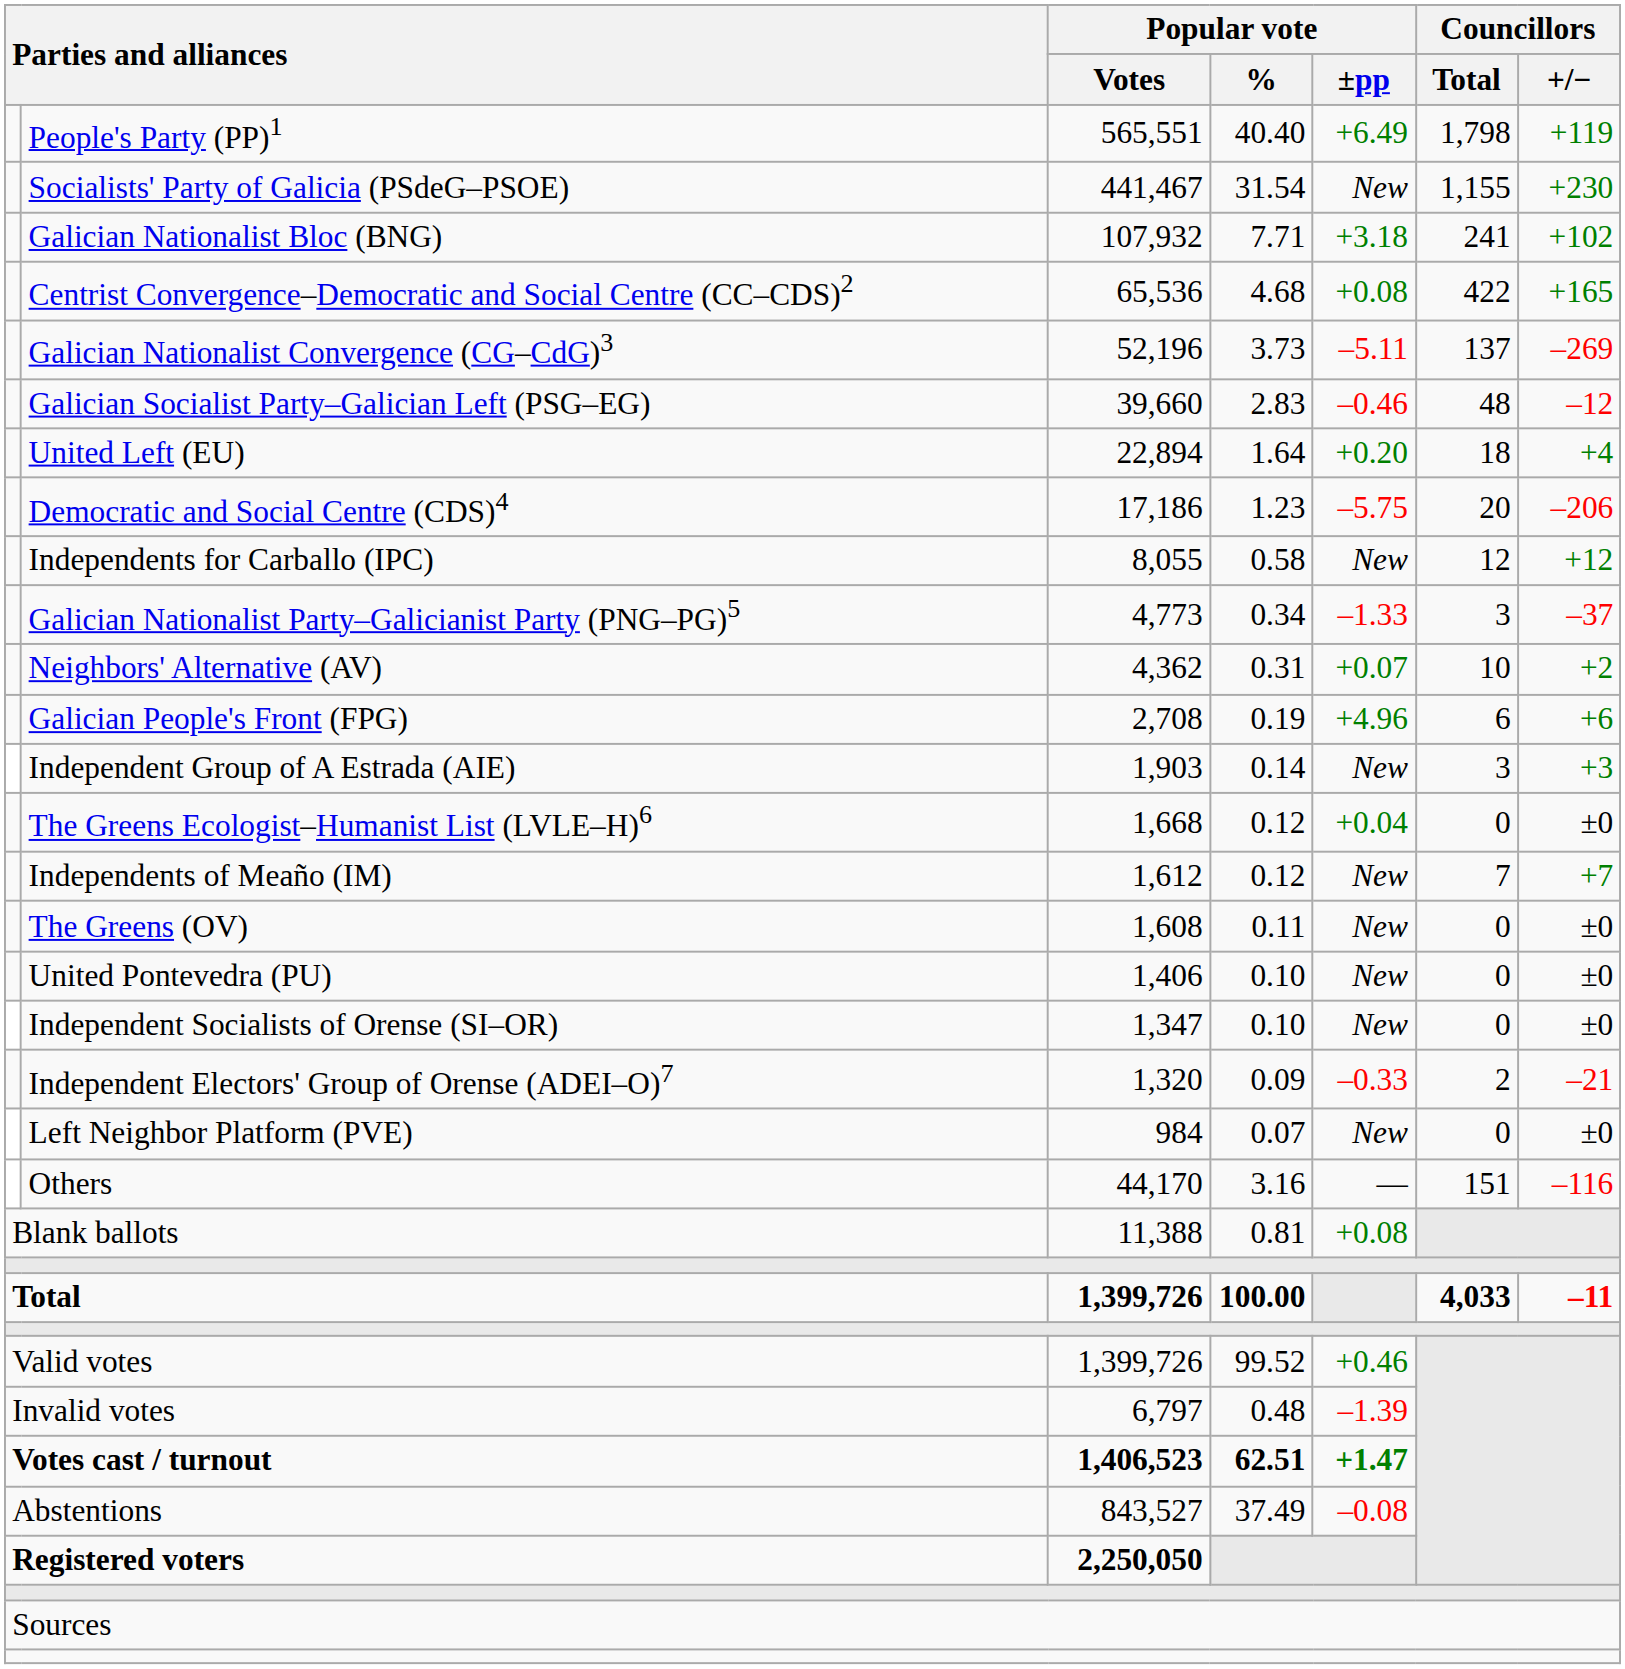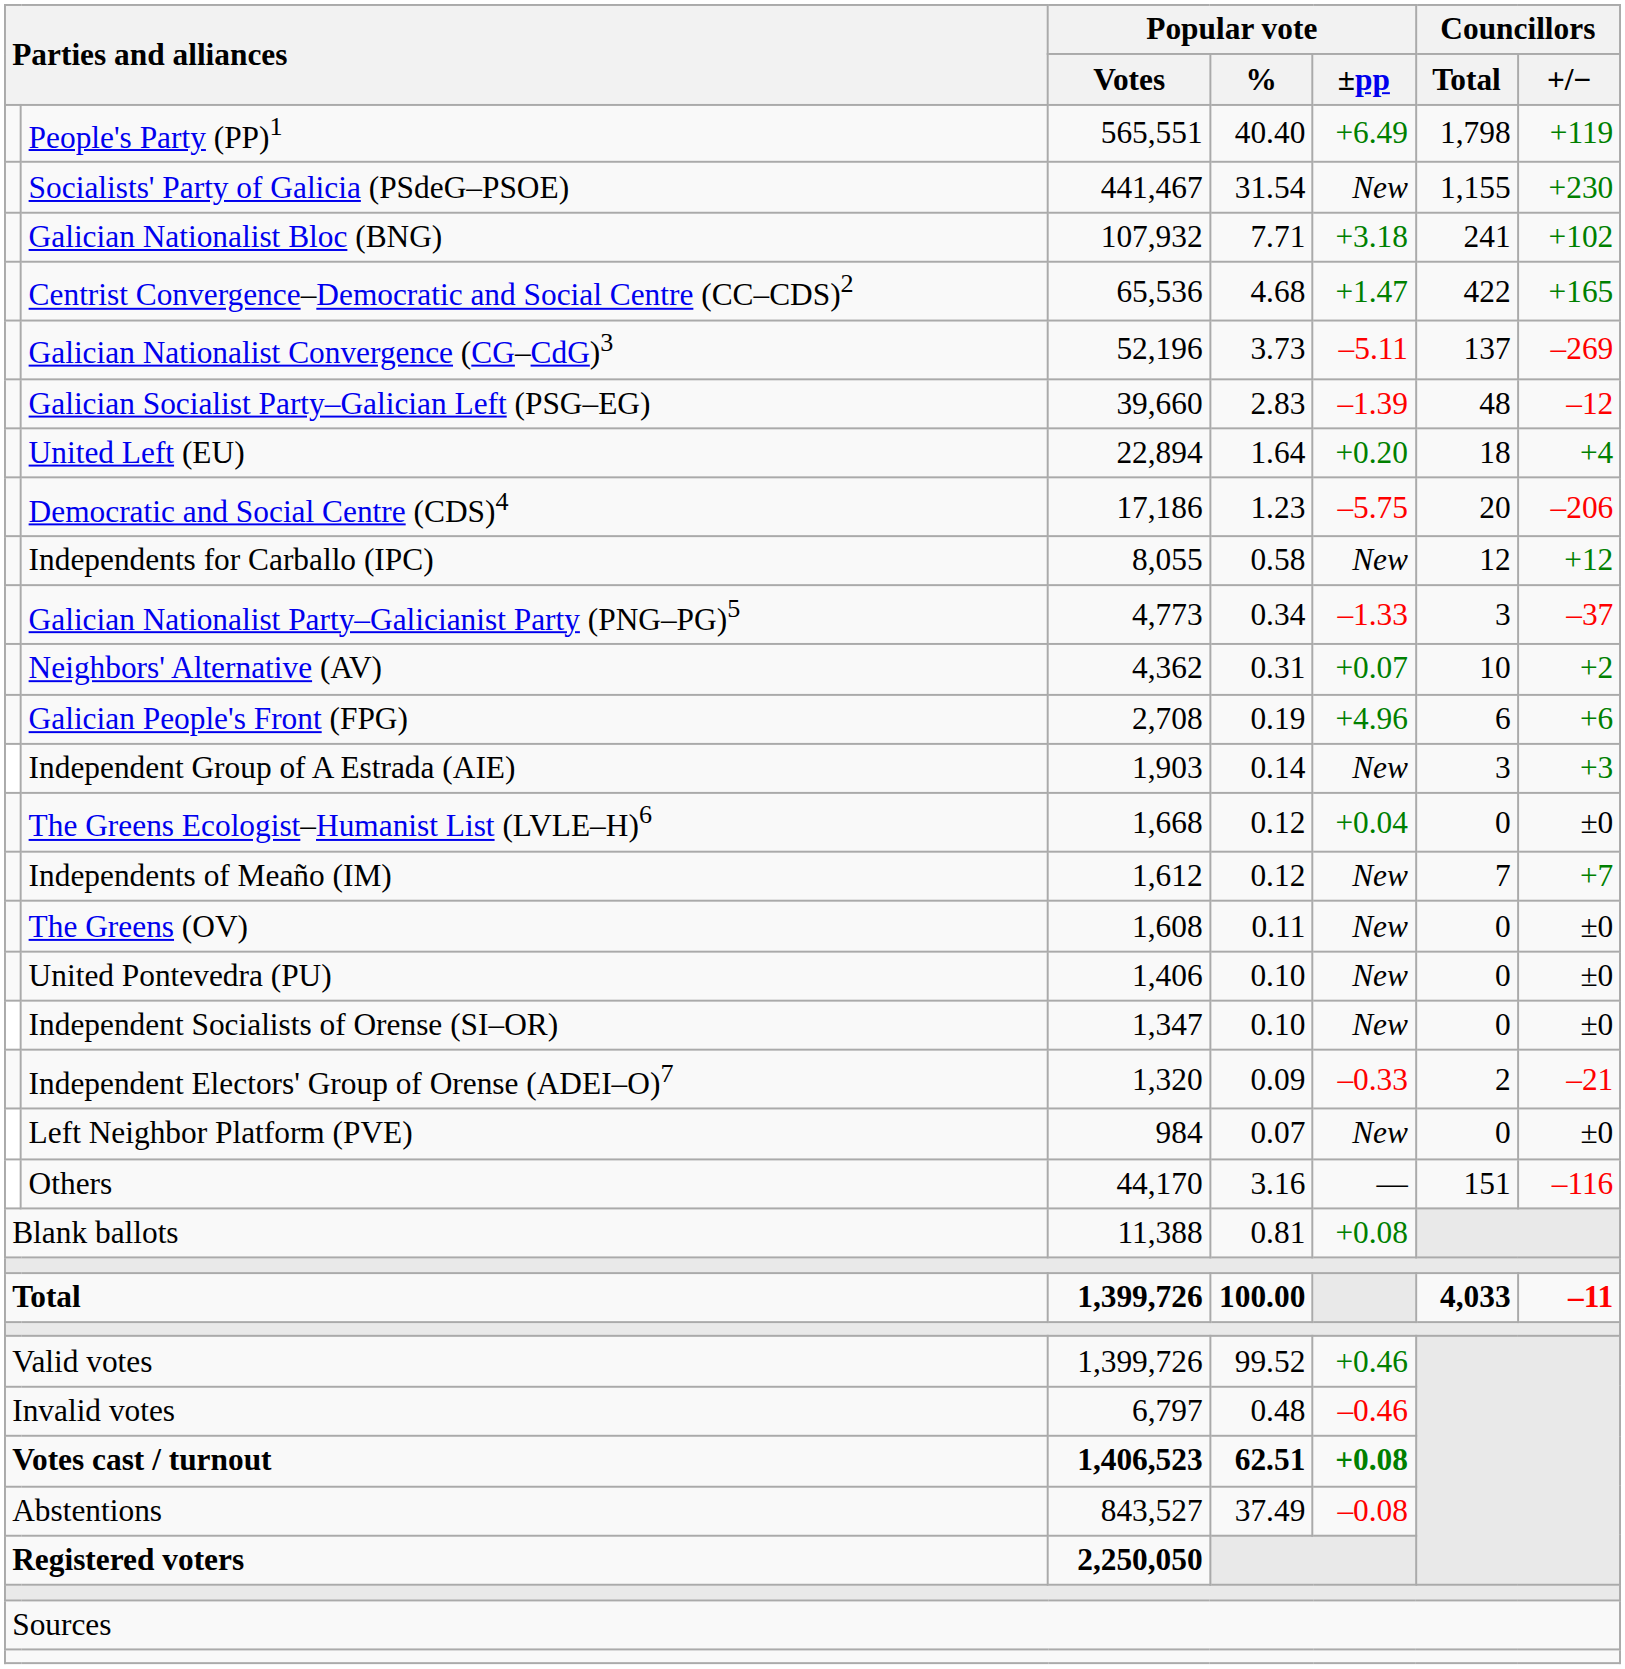(1372, 290) +0.08 -> (1372, 290) +1.47
(1373, 402) –0.46 -> (1373, 402) –1.39
(1373, 1410) –1.39 -> (1373, 1410) –0.46
(1372, 1460) +1.47 -> (1372, 1460) +0.08
